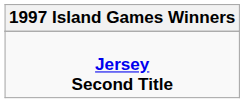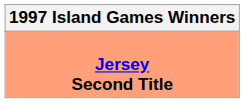(122, 74) no background -> (122, 74) lightsalmon background
